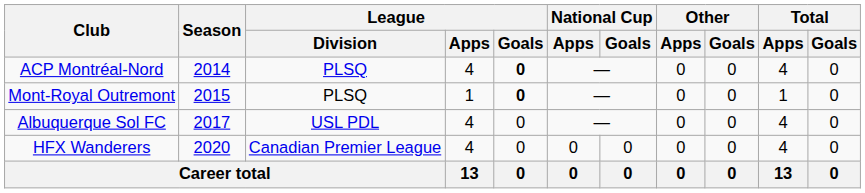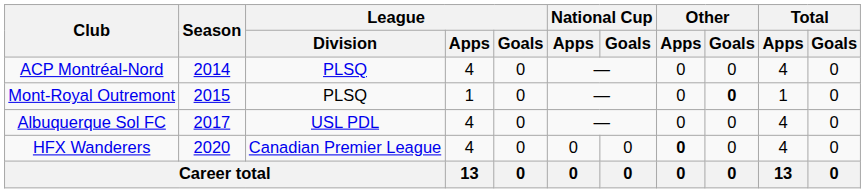(521, 69) bold -> (521, 69) normal
(521, 95) bold -> (521, 95) normal
(732, 95) normal -> (732, 95) bold
(681, 148) normal -> (681, 148) bold
